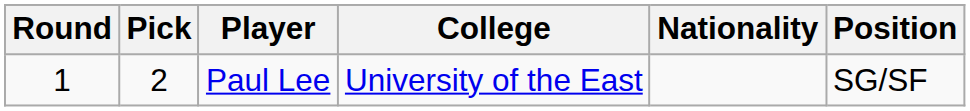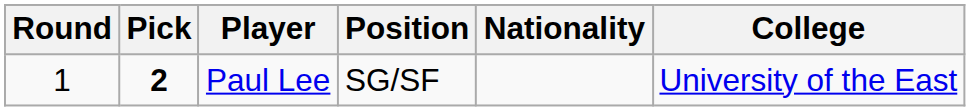columns swapped: (895, 29) <-> (494, 29)
(159, 79) normal -> (159, 79) bold
